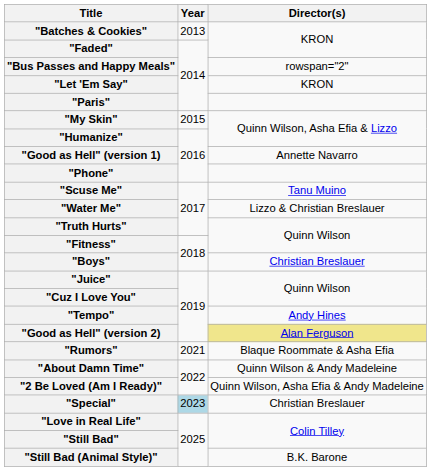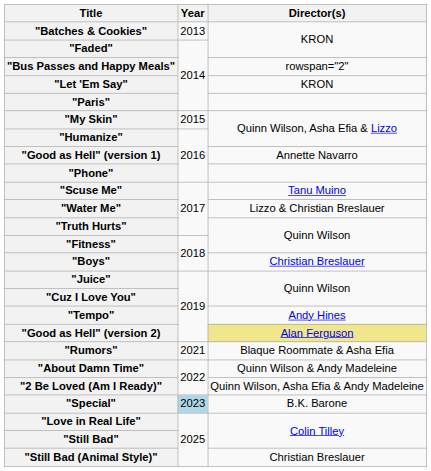(317, 404) Christian Breslauer -> (317, 404) B.K. Barone
(317, 457) B.K. Barone -> (317, 457) Christian Breslauer
